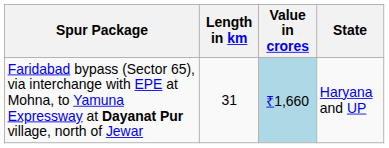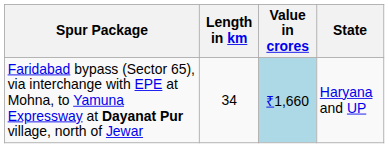(229, 100) 31 -> (229, 100) 34
